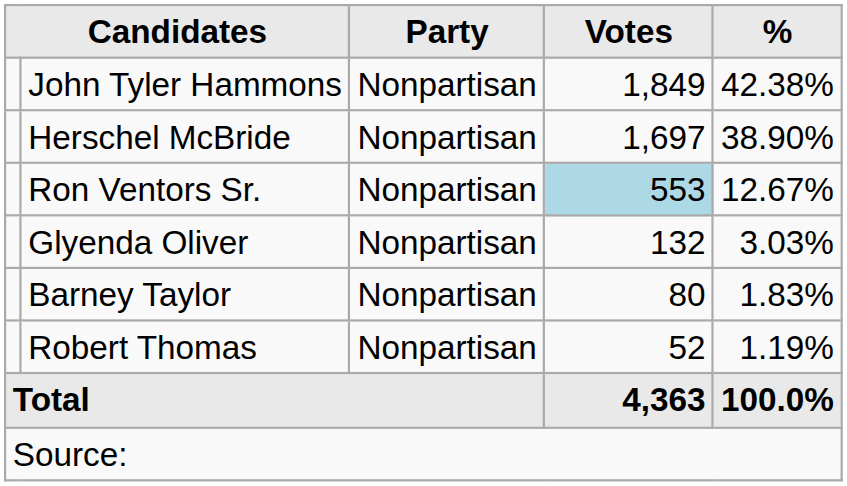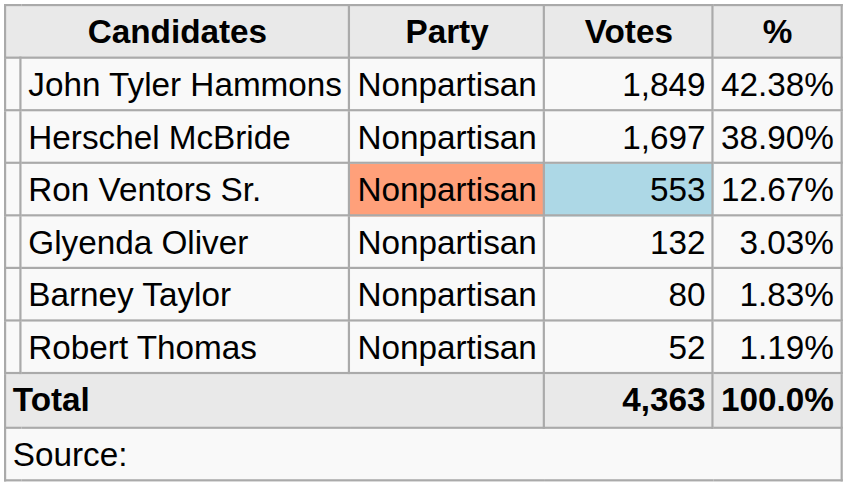(447, 190) no background -> (447, 190) lightsalmon background
